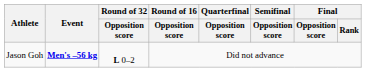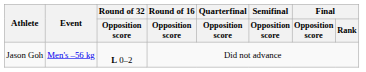(72, 55) bold -> (71, 55) normal
